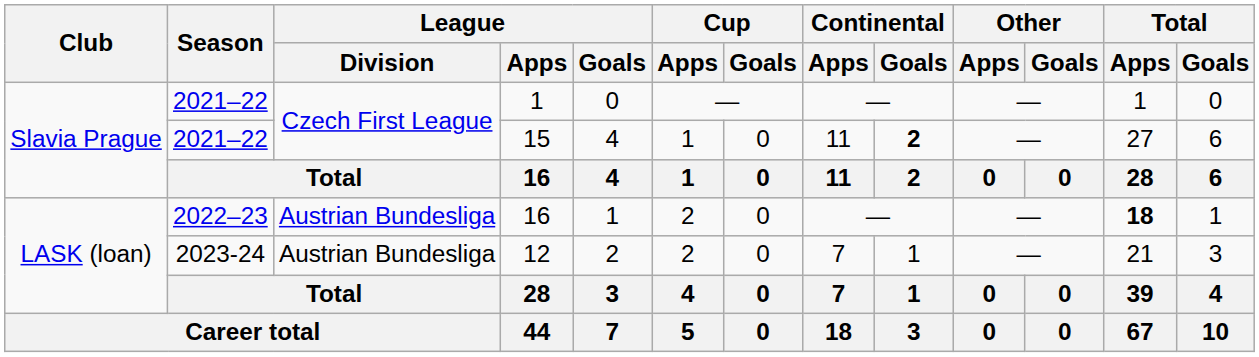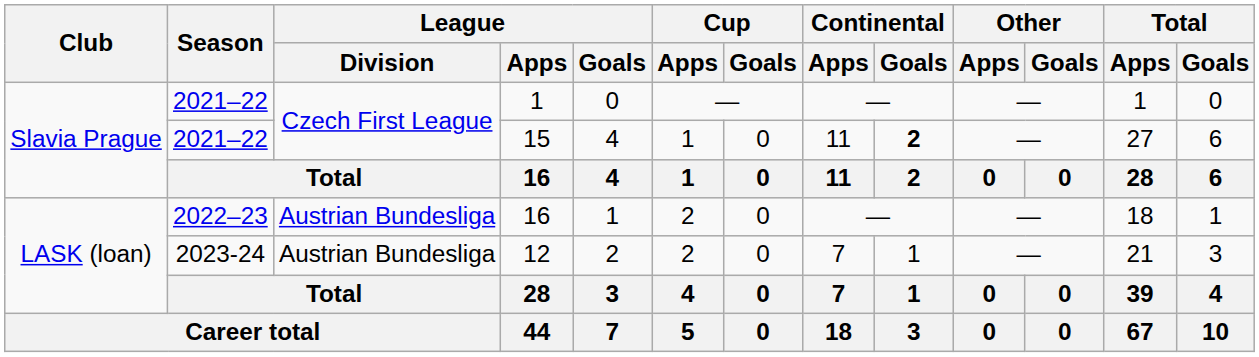(1140, 216) bold -> (1140, 216) normal
